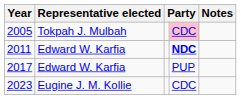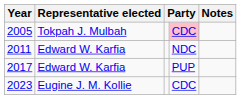(184, 49) bold -> (184, 49) normal
